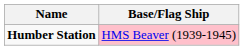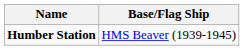(169, 34) pink background -> (169, 34) no background
